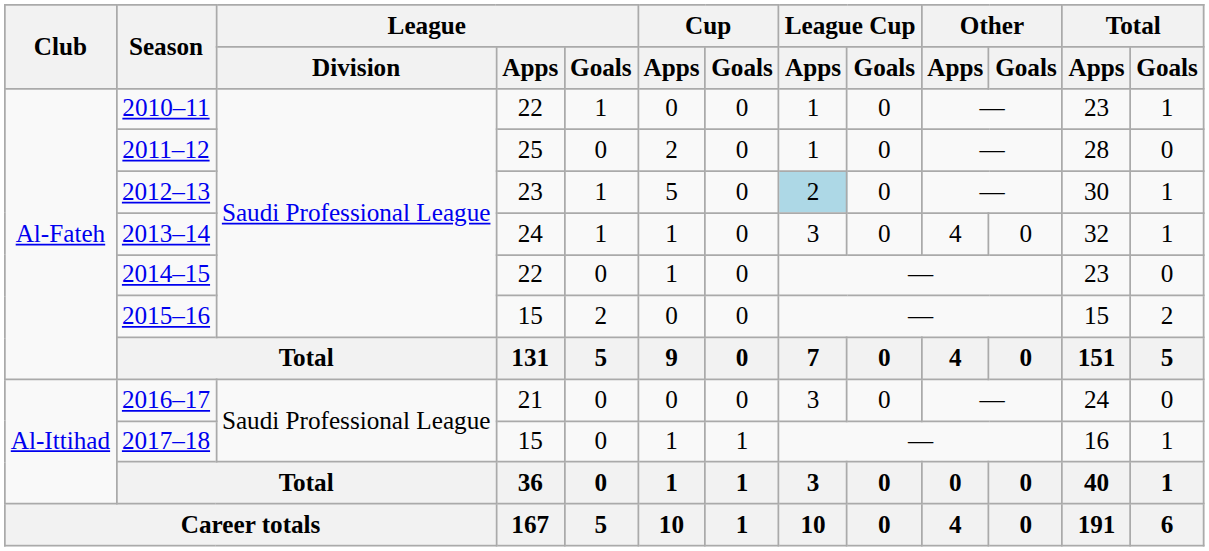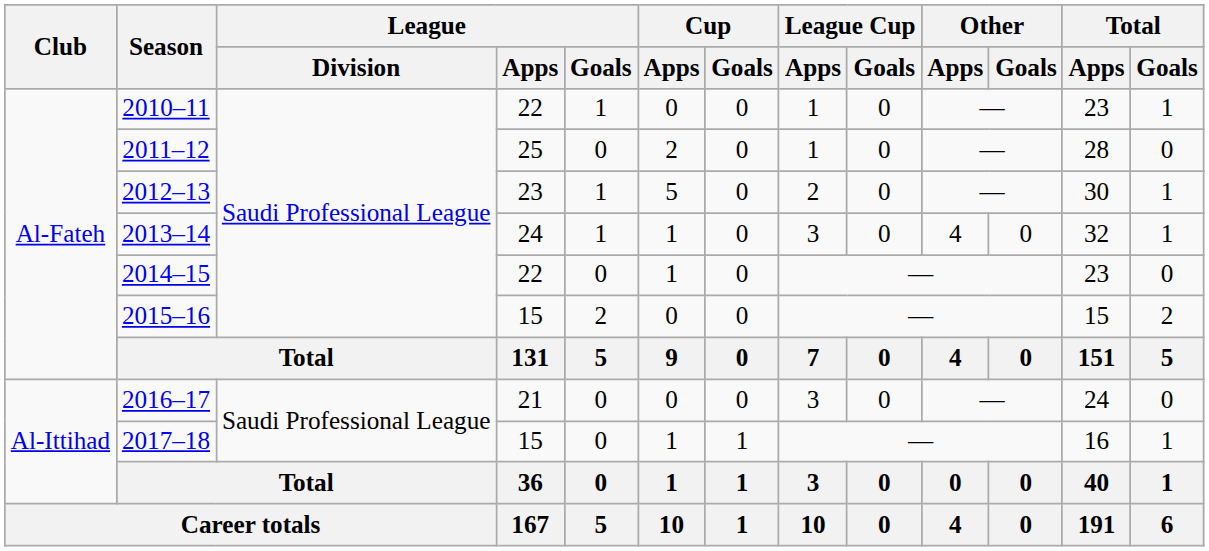(813, 191) lightblue background -> (813, 191) no background
